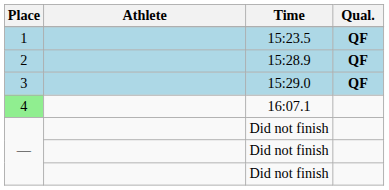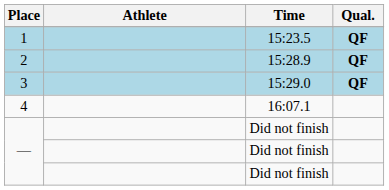(24, 106) lightgreen background -> (24, 106) no background
